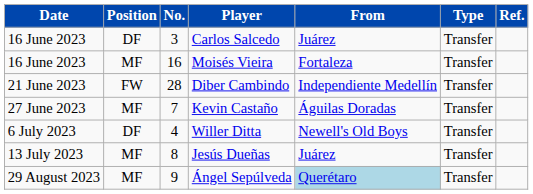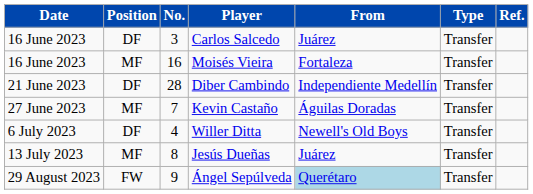(132, 85) FW -> (132, 85) DF
(132, 177) MF -> (132, 177) FW
